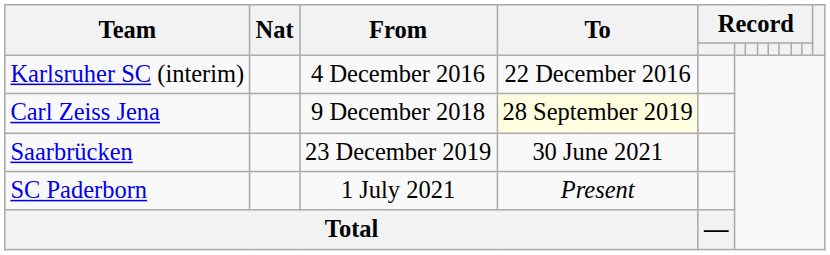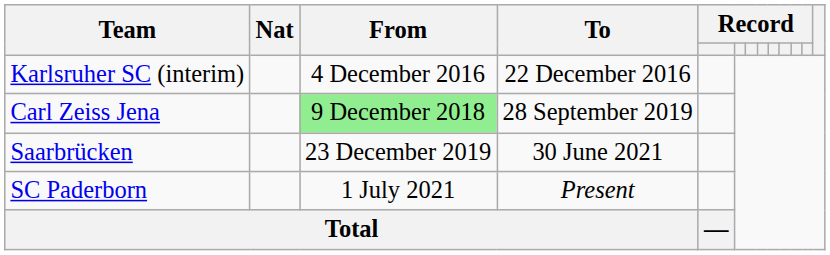(398, 112) no background -> (398, 112) lightgreen background
(598, 112) lightyellow background -> (598, 112) no background
